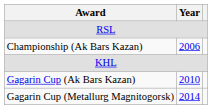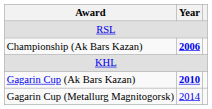(189, 46) normal -> (189, 46) bold
(189, 79) normal -> (189, 79) bold
